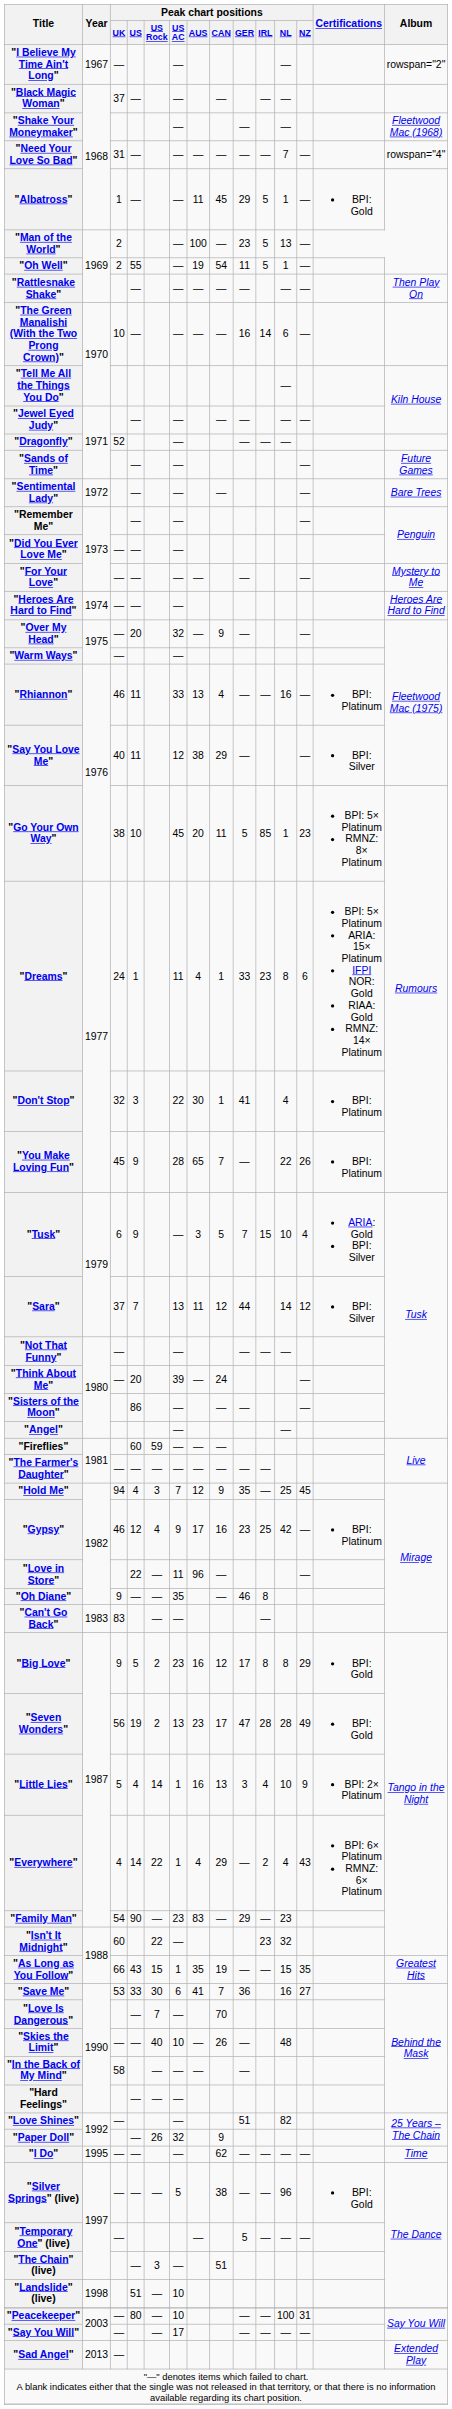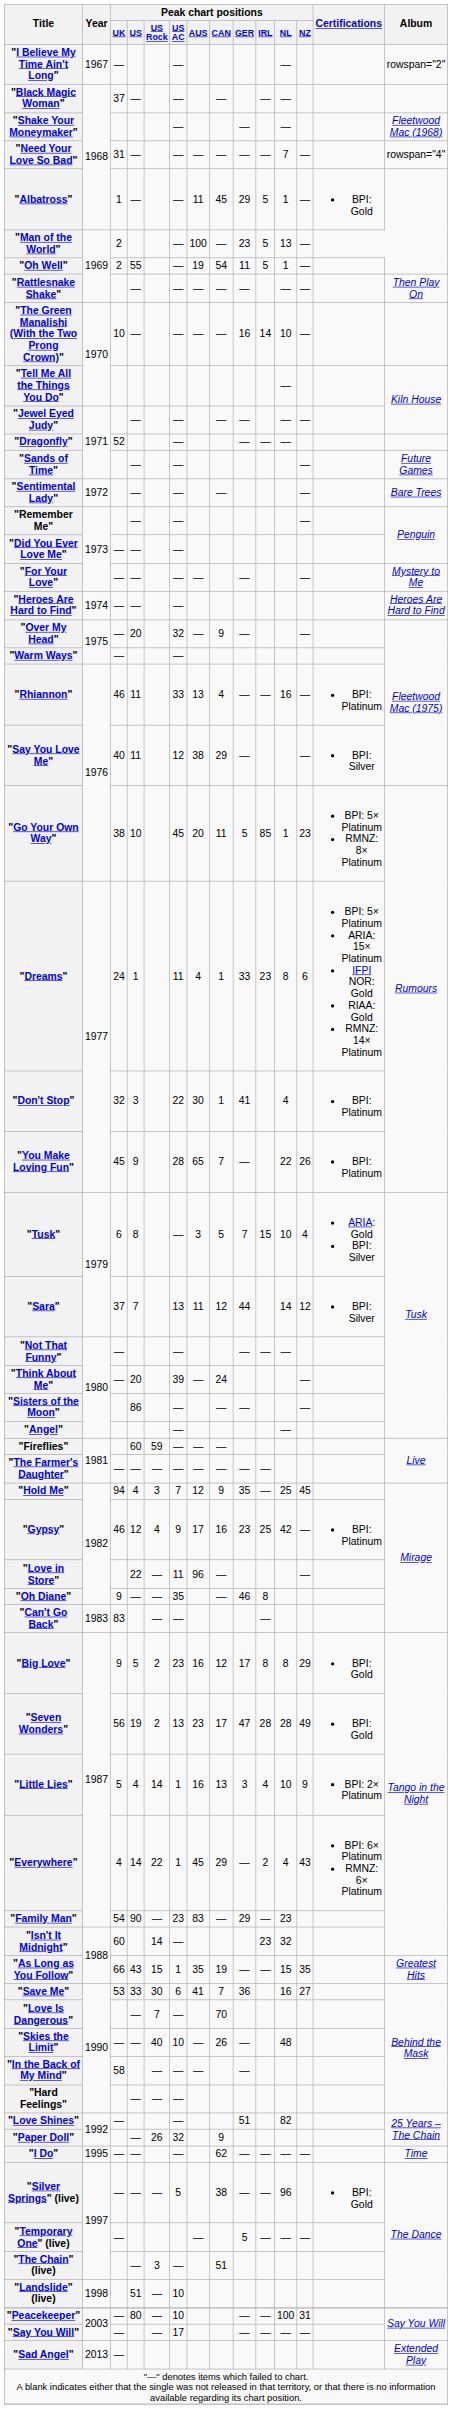(286, 334) 6 -> (286, 334) 10
(136, 1234) 9 -> (136, 1234) 8
(198, 1863) 4 -> (198, 1863) 45
(157, 1941) 22 -> (157, 1941) 14
